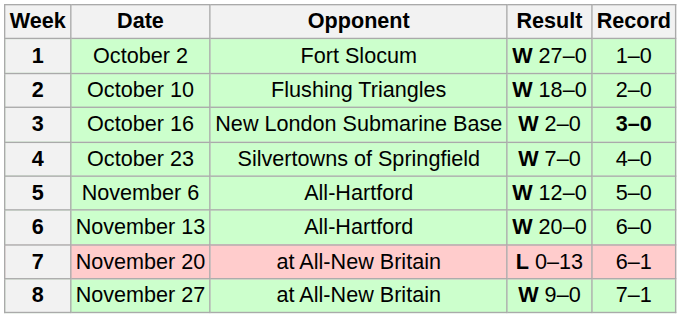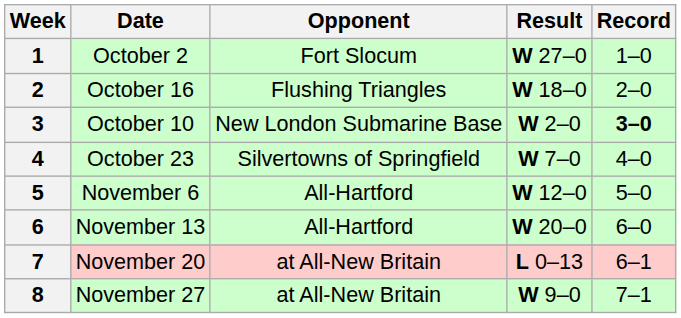(140, 90) October 10 -> (140, 90) October 16
(140, 124) October 16 -> (140, 124) October 10
